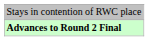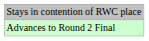(64, 28) bold -> (61, 28) normal
